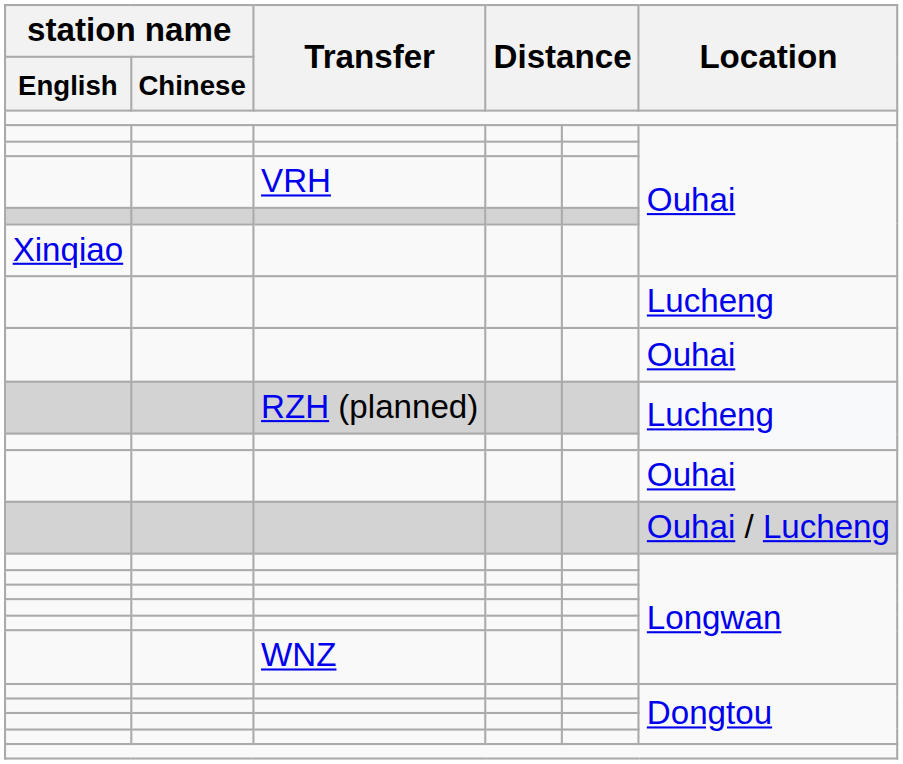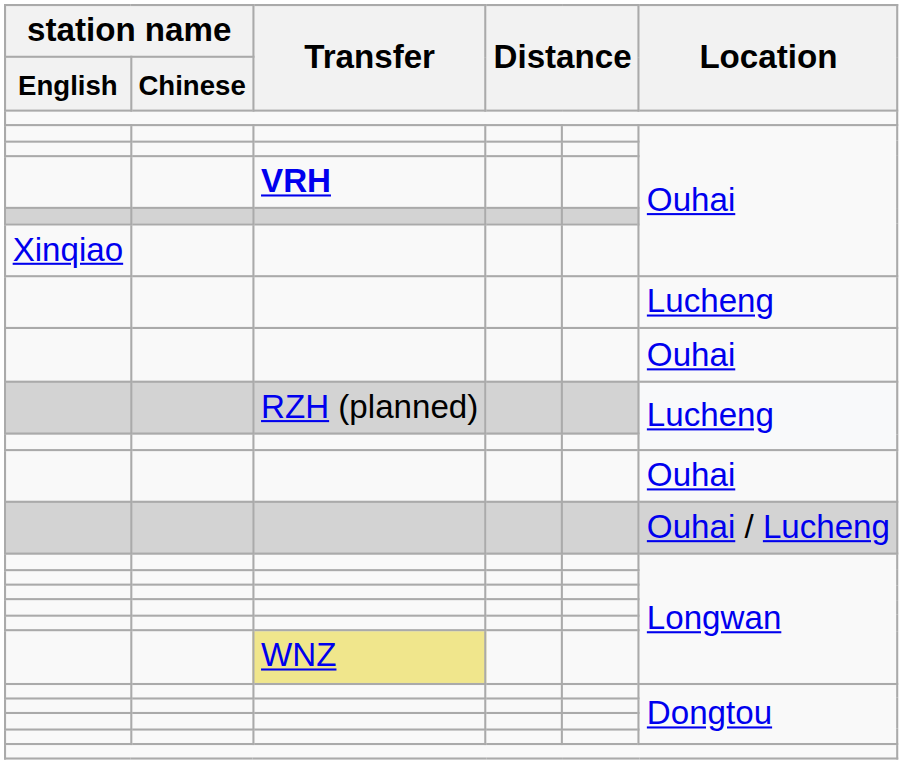(296, 181) normal -> (296, 181) bold
(299, 656) no background -> (299, 656) khaki background
